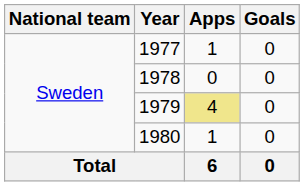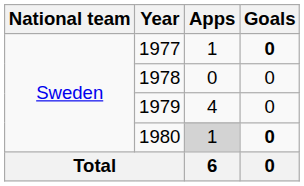(270, 48) normal -> (270, 48) bold
(212, 107) khaki background -> (212, 107) no background
(212, 136) no background -> (212, 136) lightgrey background
(270, 136) normal -> (270, 136) bold
